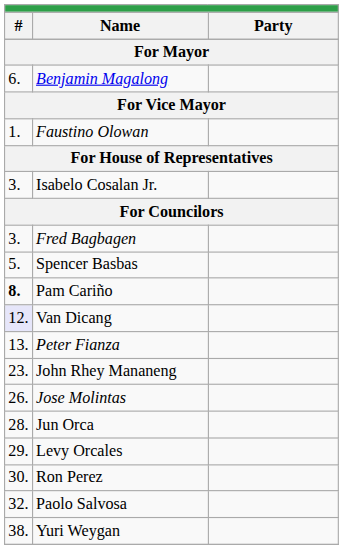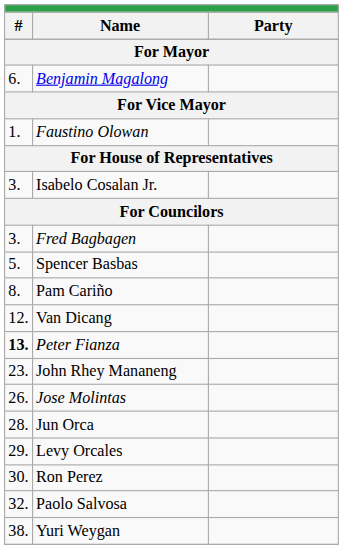(14, 291) bold -> (14, 291) normal
(18, 318) lavender background -> (18, 318) no background
(18, 344) normal -> (18, 344) bold
